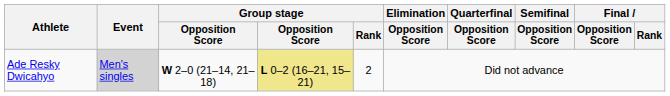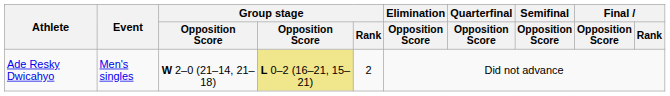(117, 71) lightgrey background -> (117, 71) no background
